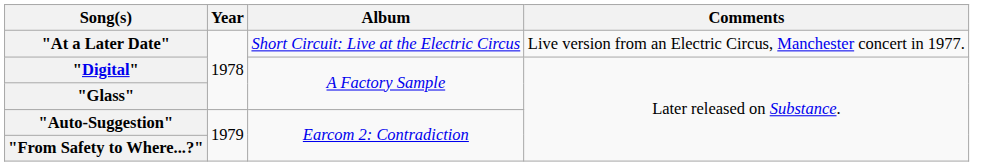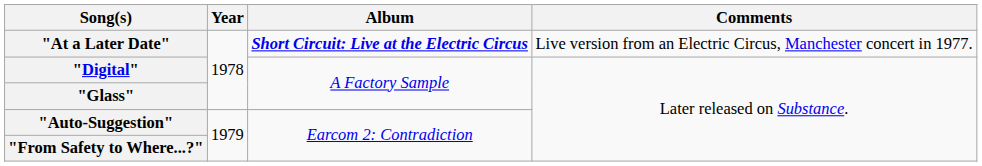(386, 43) normal -> (390, 43) bold
